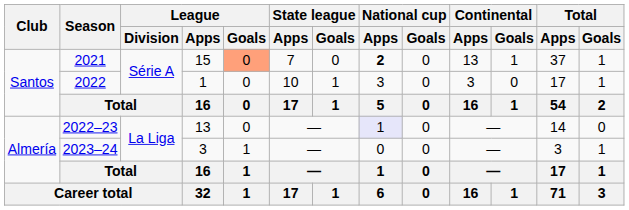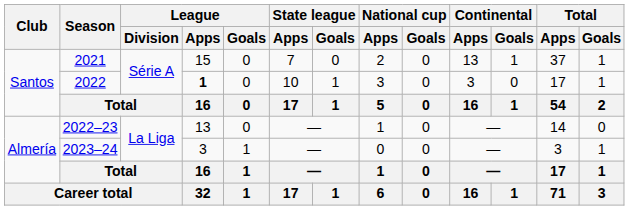(247, 60) lightsalmon background -> (247, 60) no background
(380, 60) bold -> (380, 60) normal
(203, 82) normal -> (203, 82) bold
(380, 127) lavender background -> (380, 127) no background
